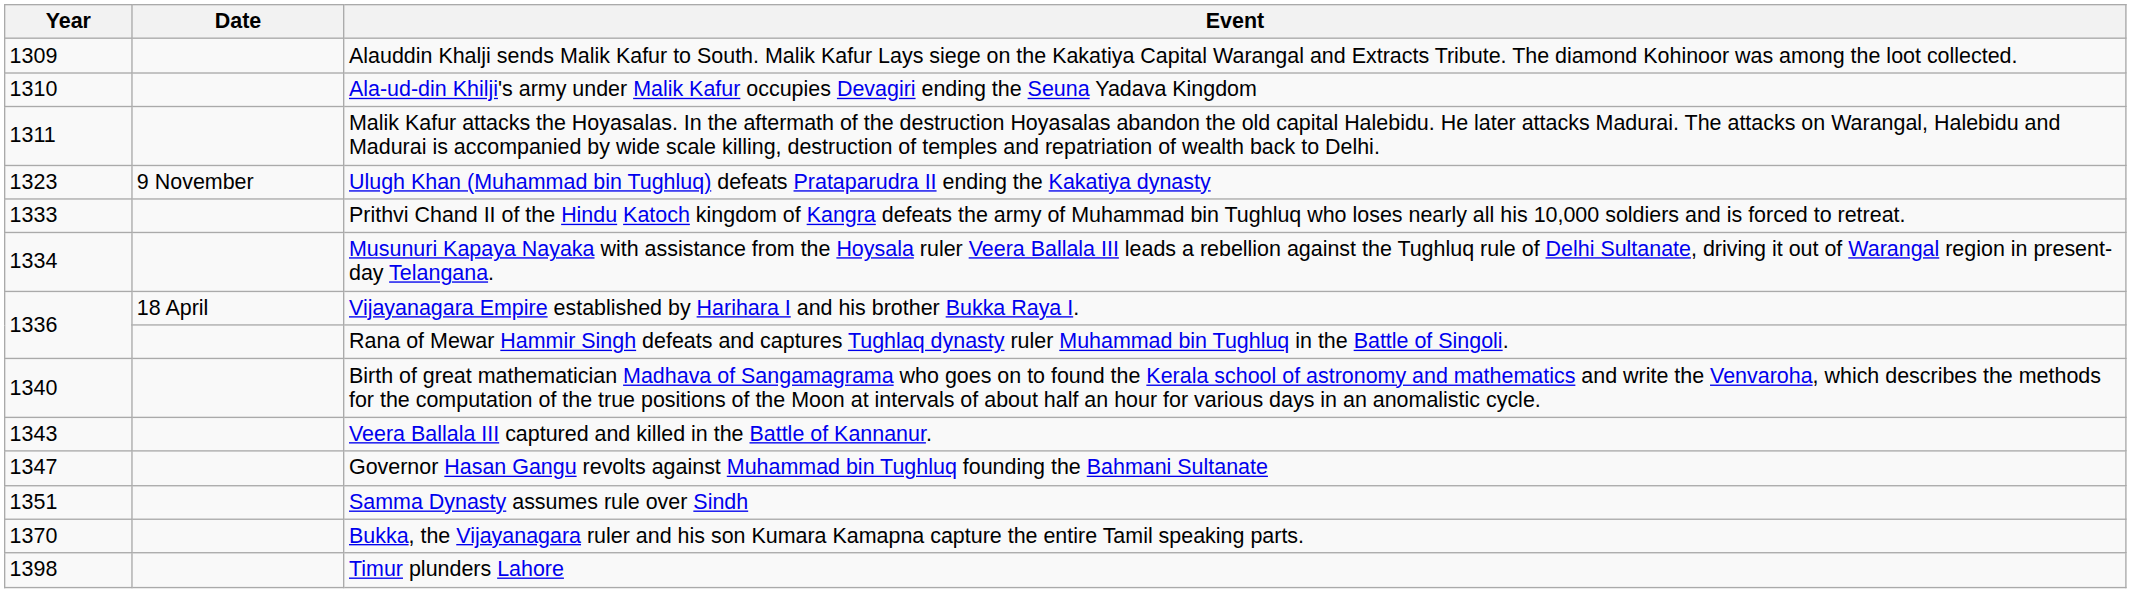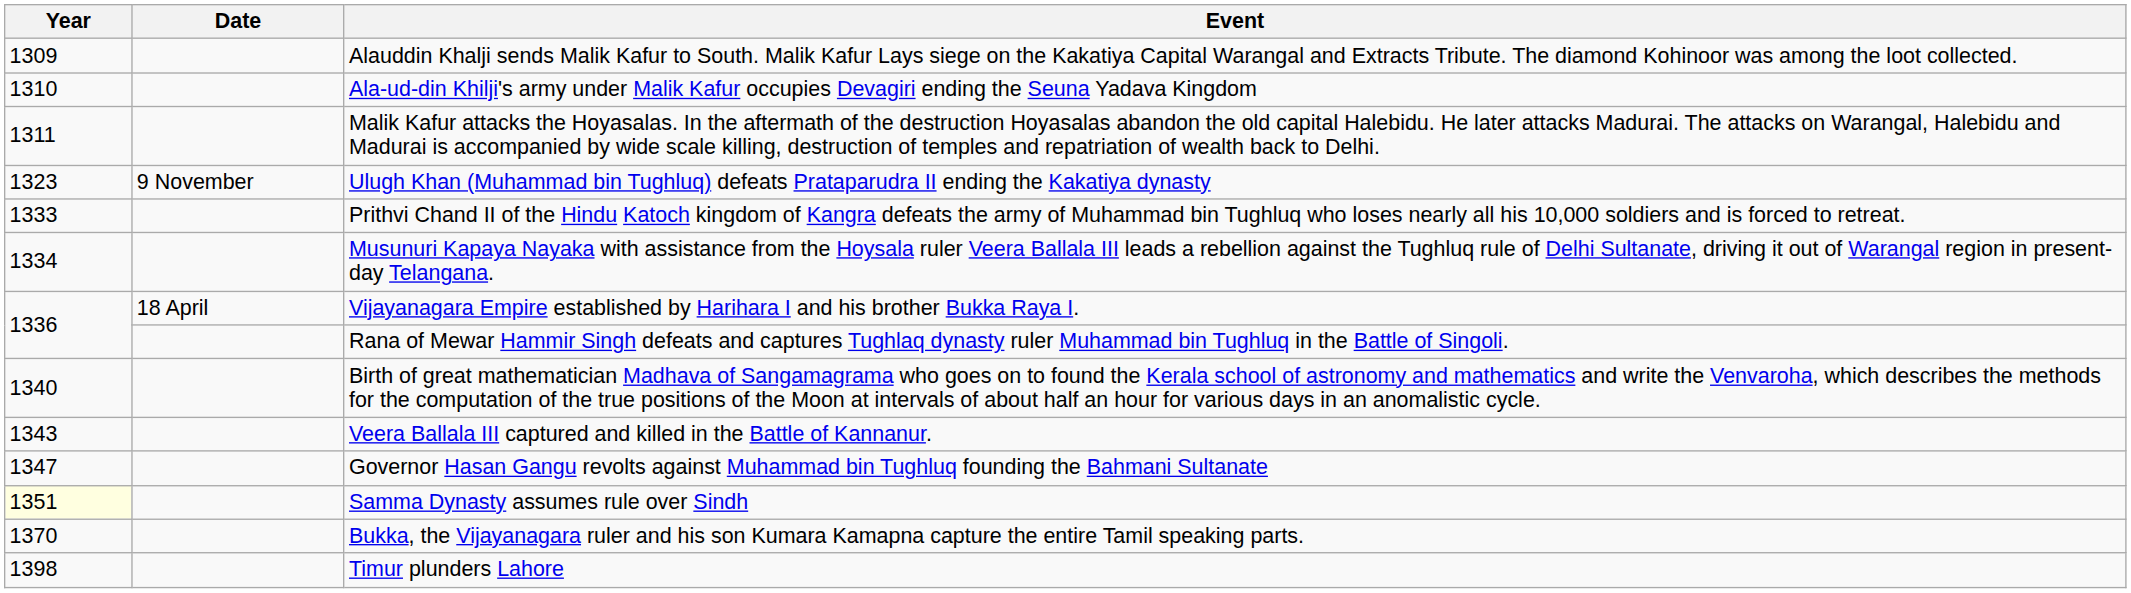(33, 501) no background -> (33, 501) lightyellow background
